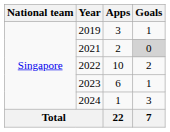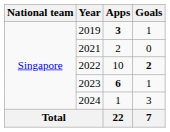(118, 30) normal -> (118, 30) bold
(149, 48) lightgrey background -> (149, 48) no background
(149, 65) normal -> (149, 65) bold
(118, 83) normal -> (118, 83) bold
